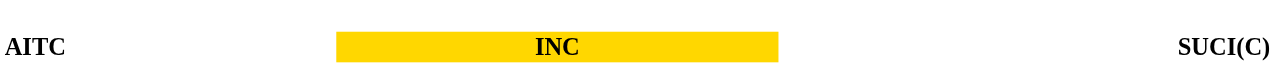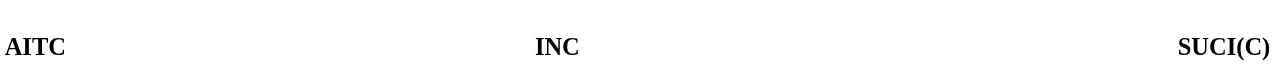(557, 46) gold background -> (557, 46) no background
